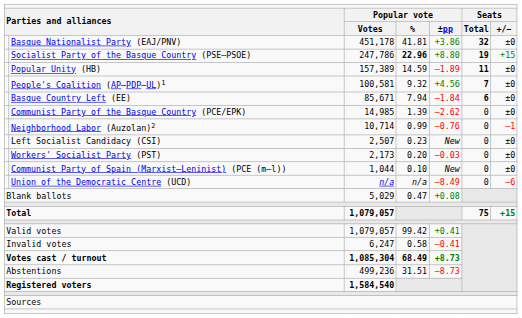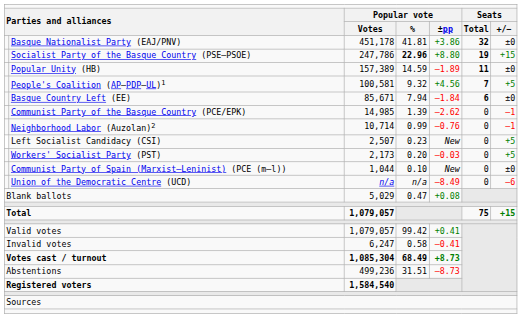(510, 84) ±0 -> (510, 84) +5
(510, 112) ±0 -> (510, 112) –1
(510, 141) ±0 -> (510, 141) +5
(510, 155) ±0 -> (510, 155) +5
